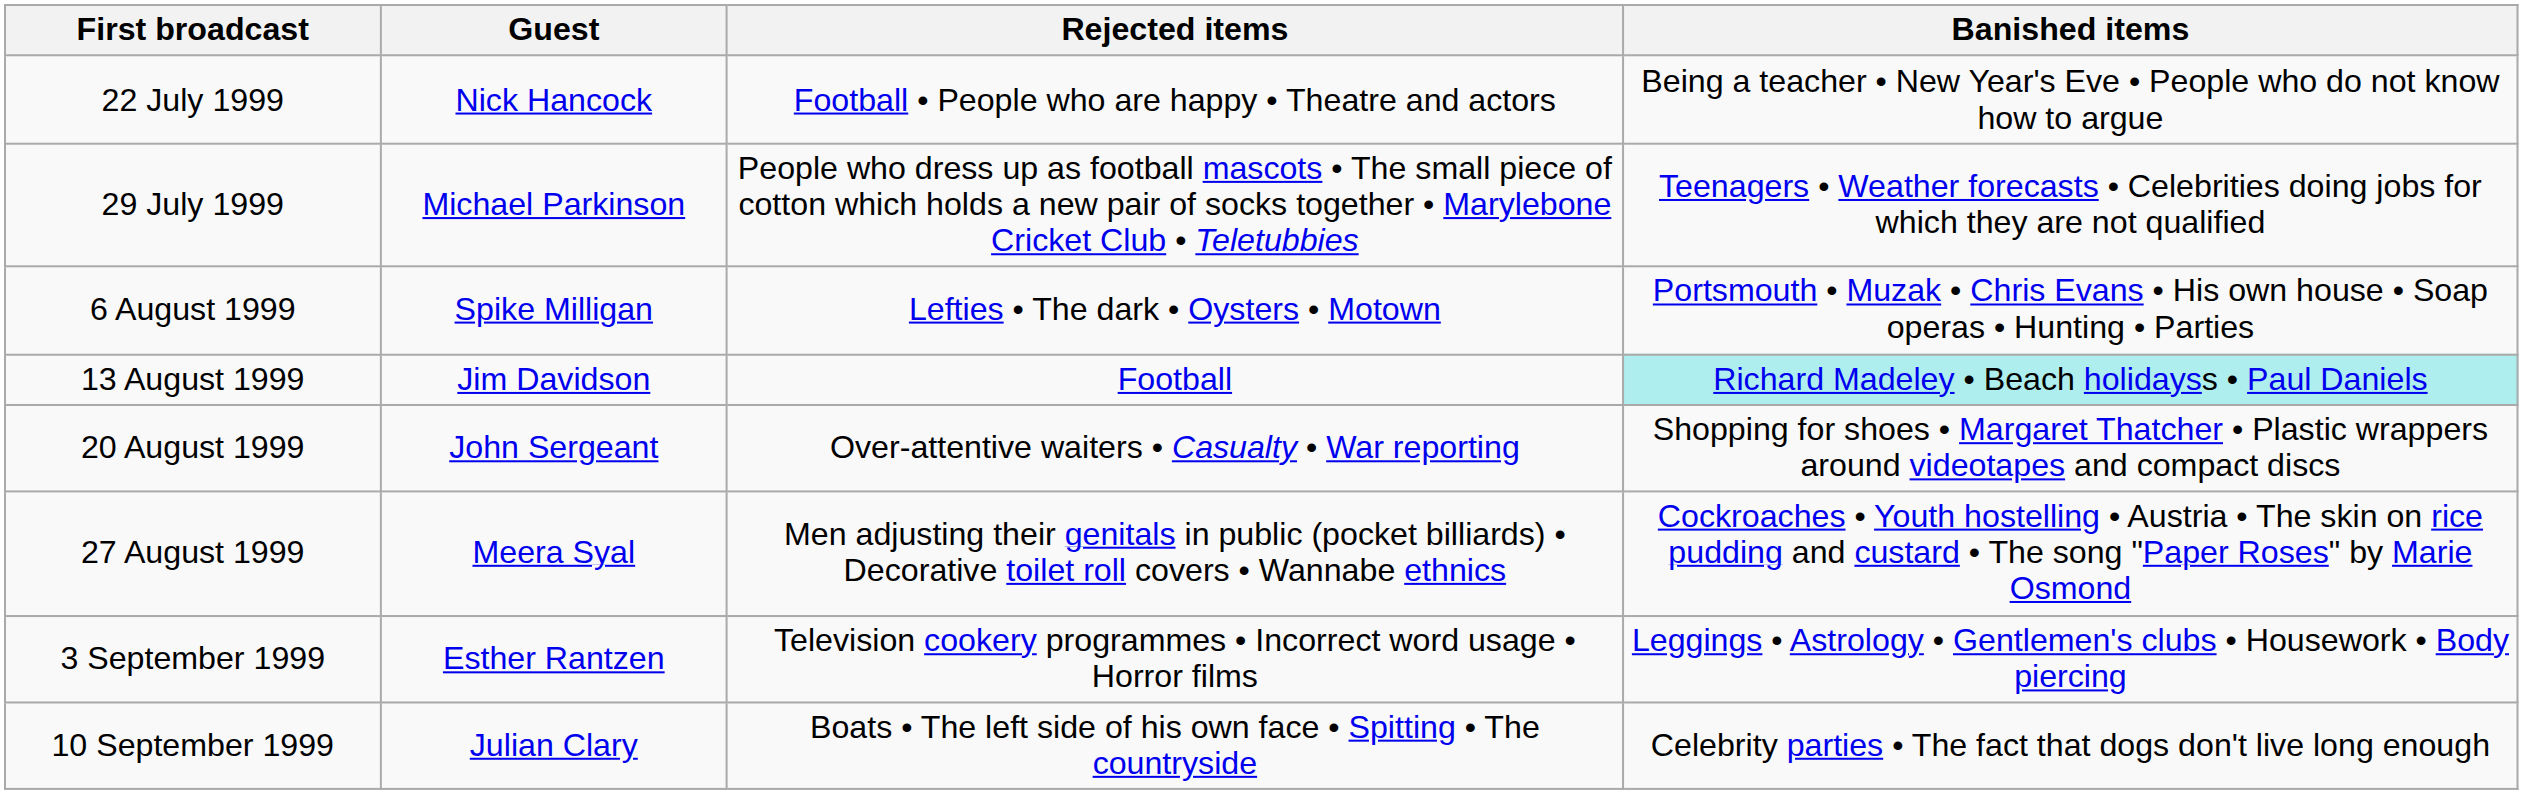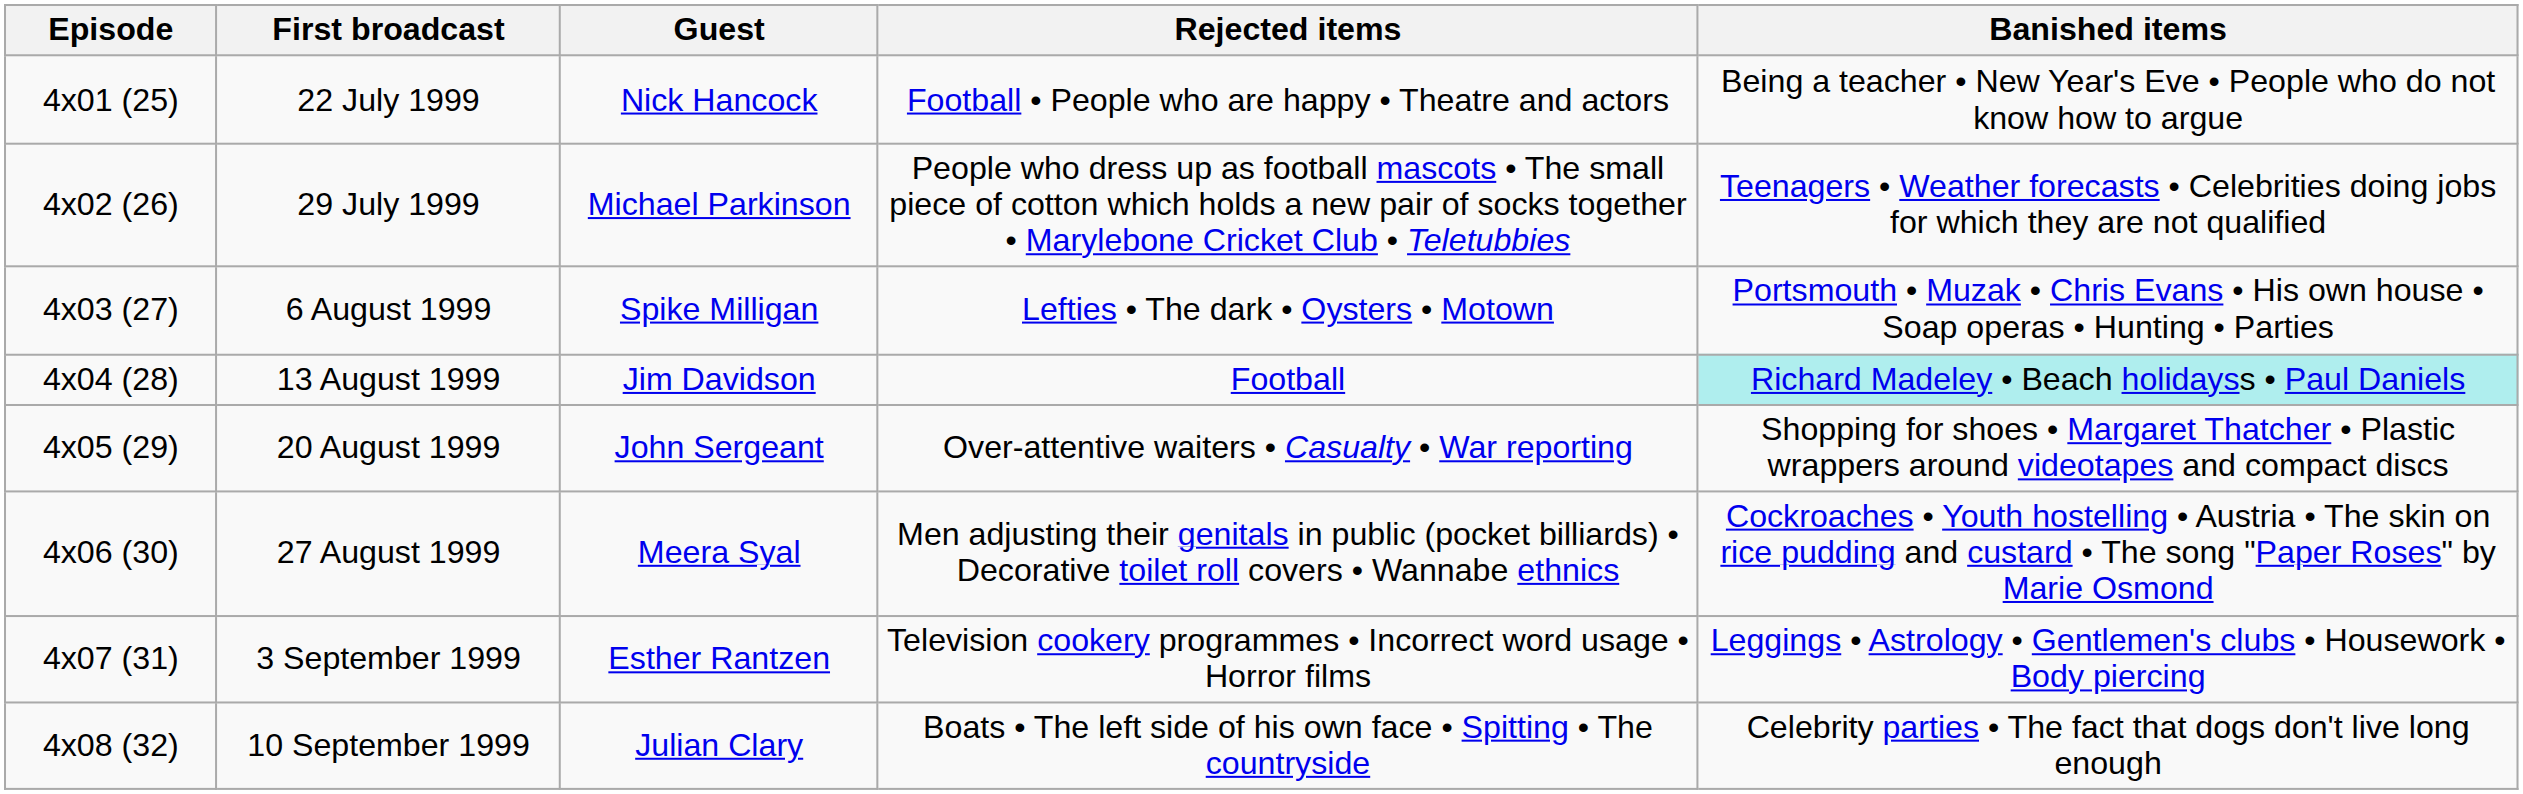+ column: (111, 30)
